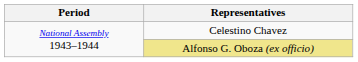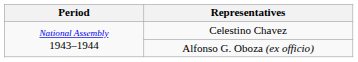(248, 48) khaki background -> (248, 48) no background
